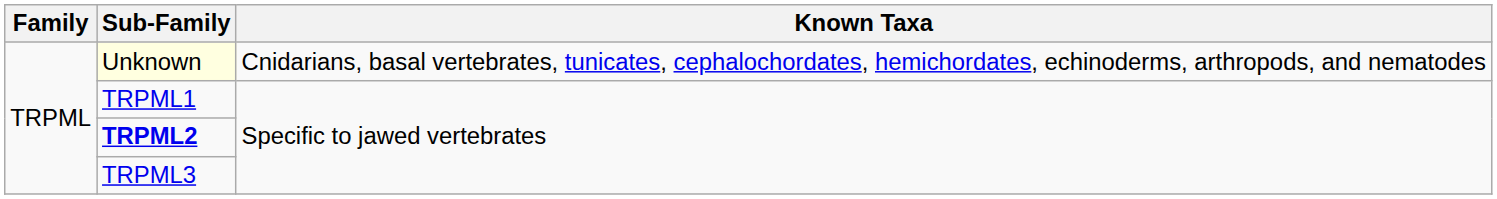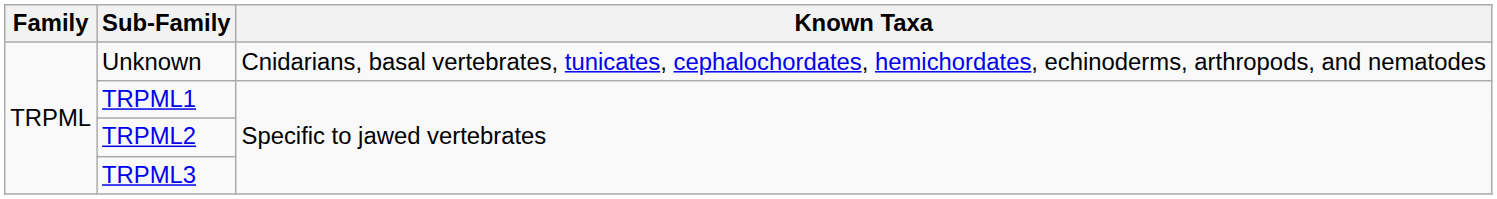(152, 61) lightyellow background -> (152, 61) no background
(150, 136) bold -> (149, 136) normal
